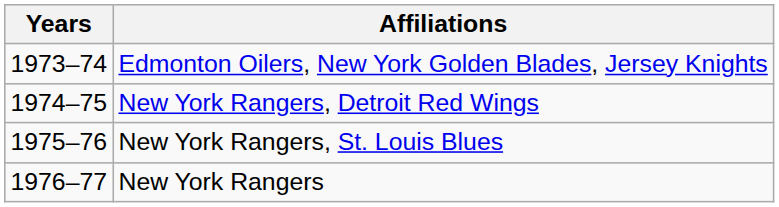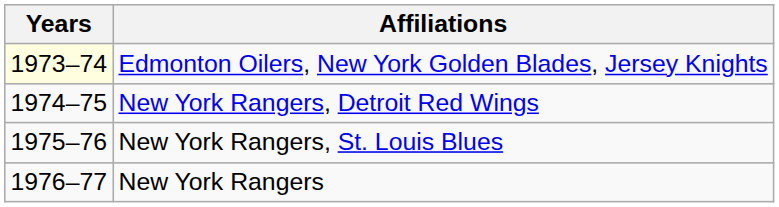(59, 63) no background -> (59, 63) lightyellow background
